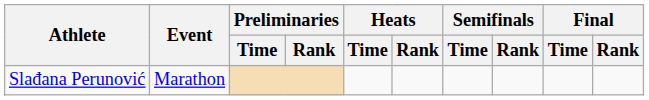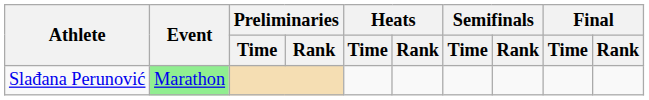(190, 80) no background -> (190, 80) lightgreen background
